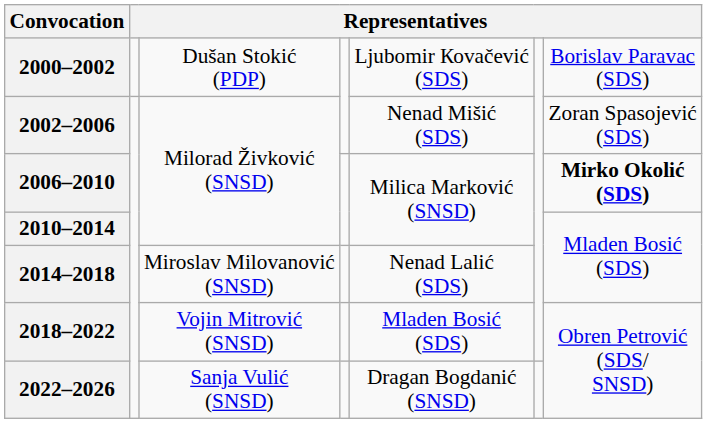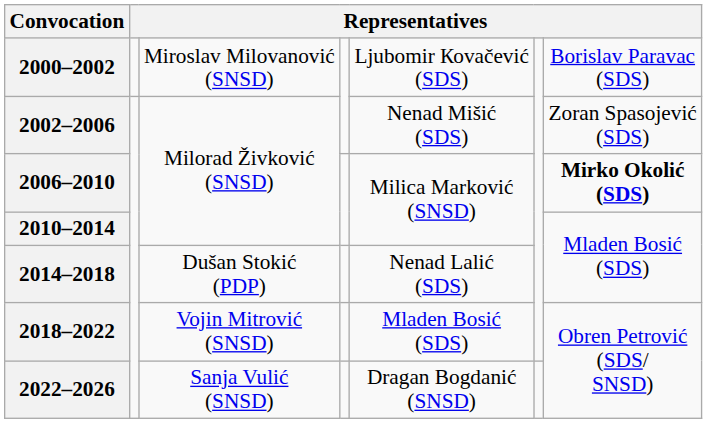(239, 67) Dušаn Stоkić (PDP) -> (239, 67) Miroslav Milovanović (SNSD)
(239, 273) Miroslav Milovanović (SNSD) -> (239, 273) Dušаn Stоkić (PDP)
